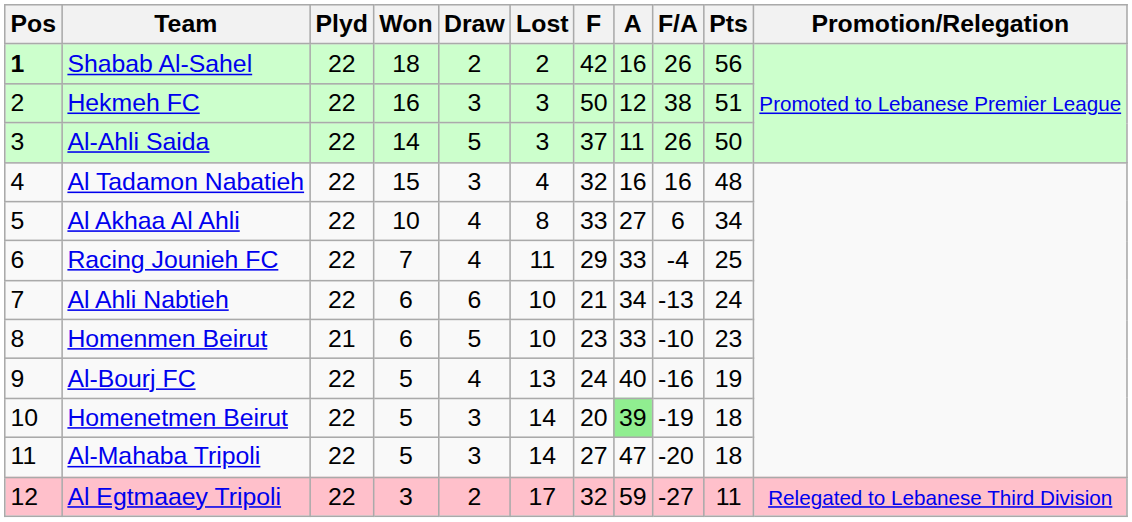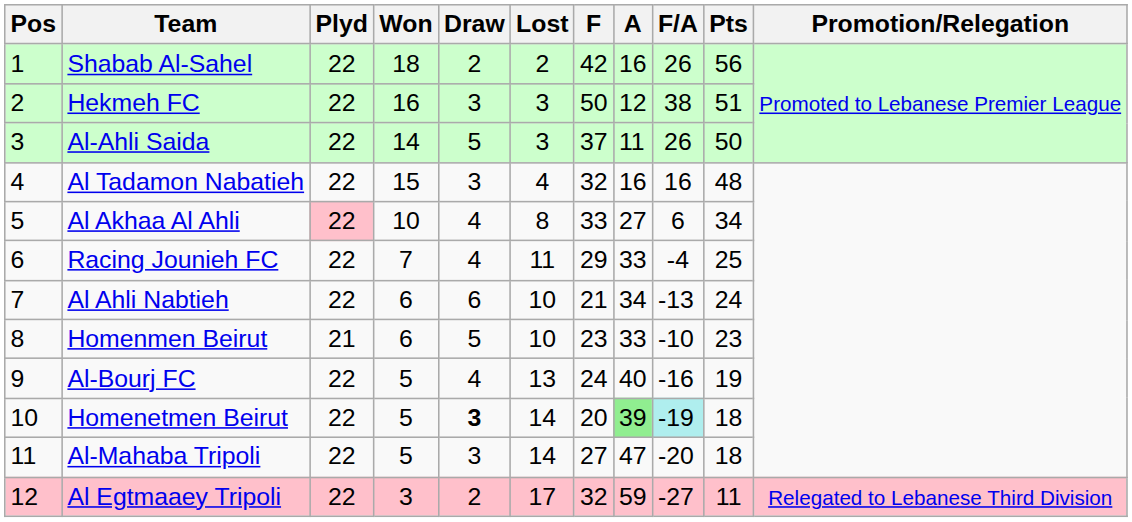(17, 63) bold -> (17, 63) normal
(342, 220) no background -> (342, 220) pink background
(474, 417) normal -> (474, 417) bold
(676, 417) no background -> (676, 417) paleturquoise background
